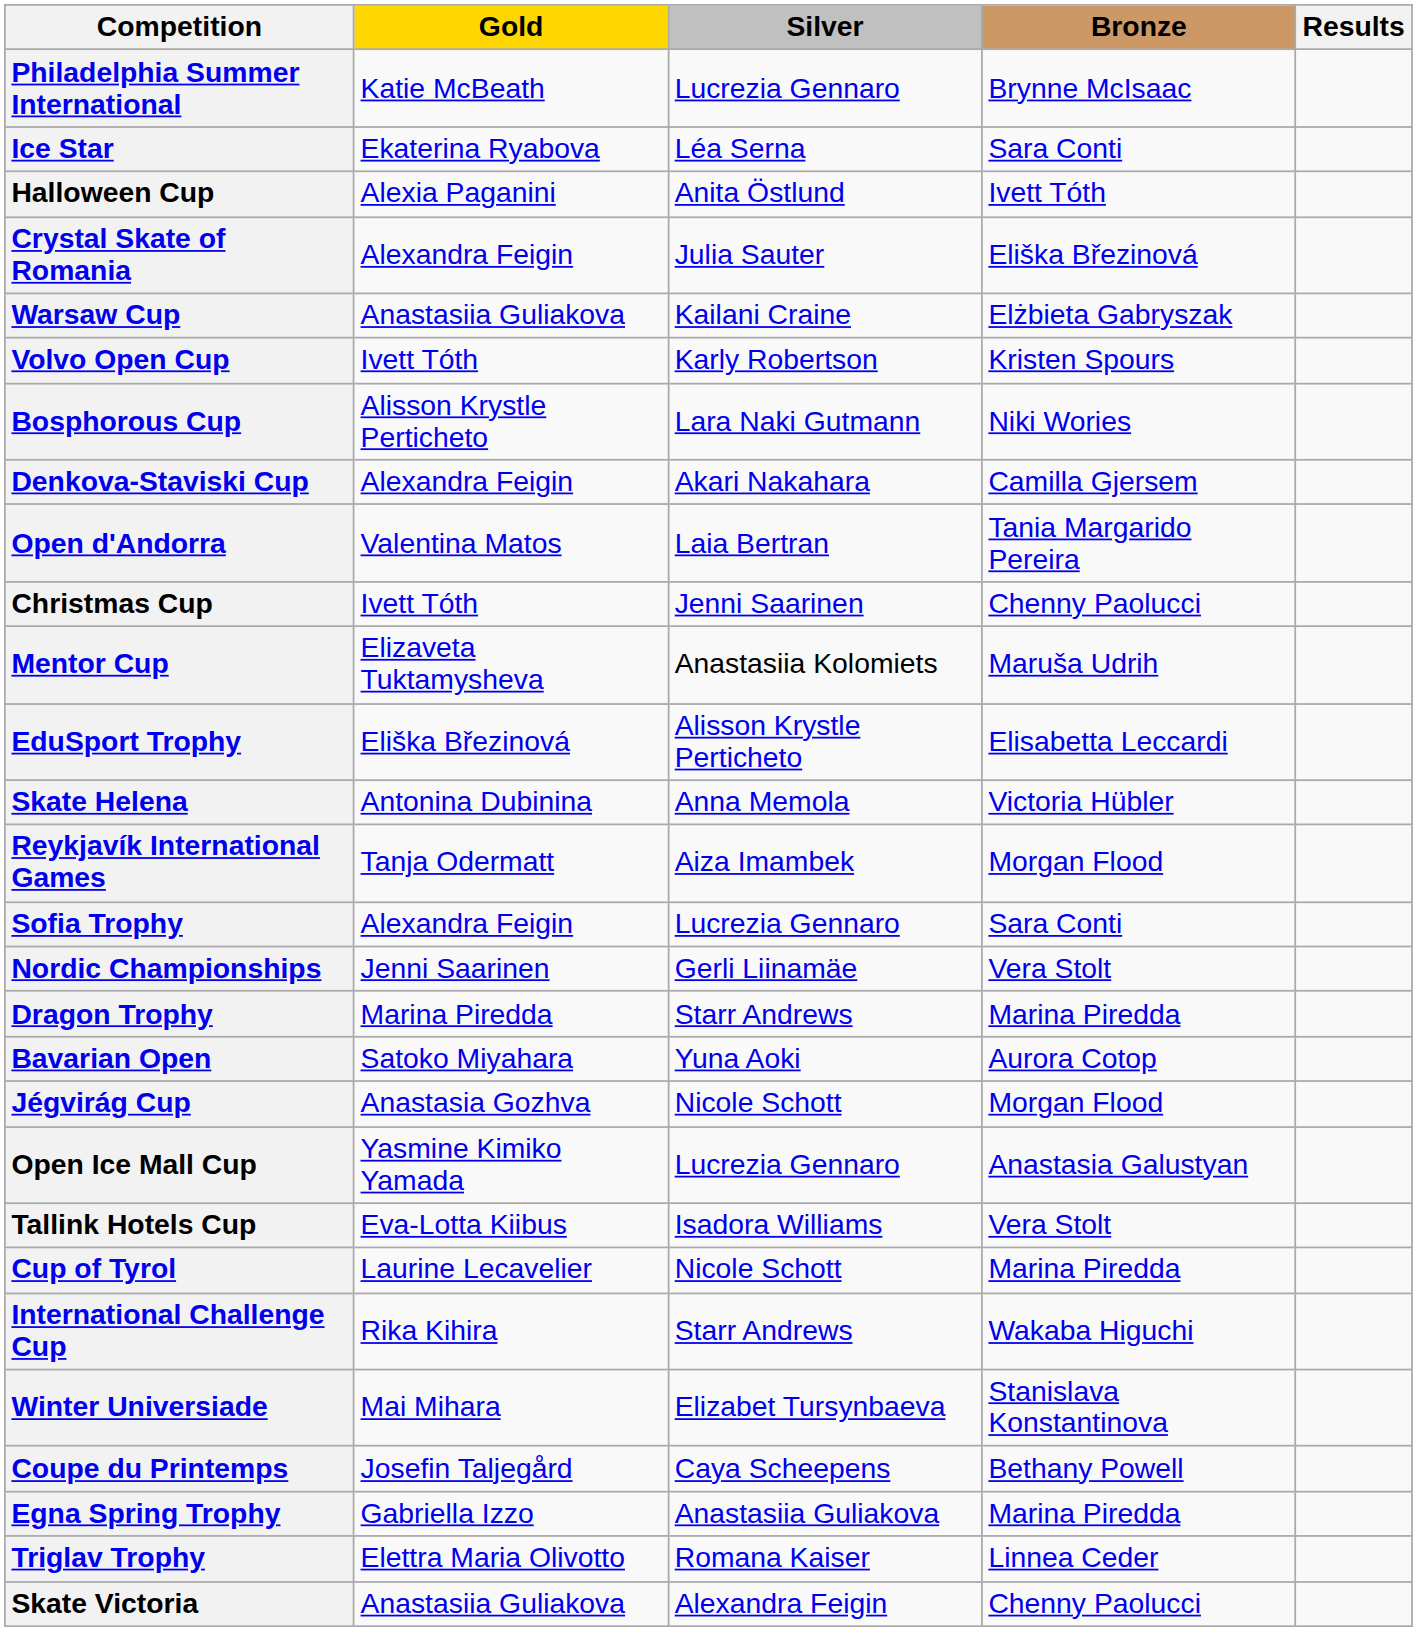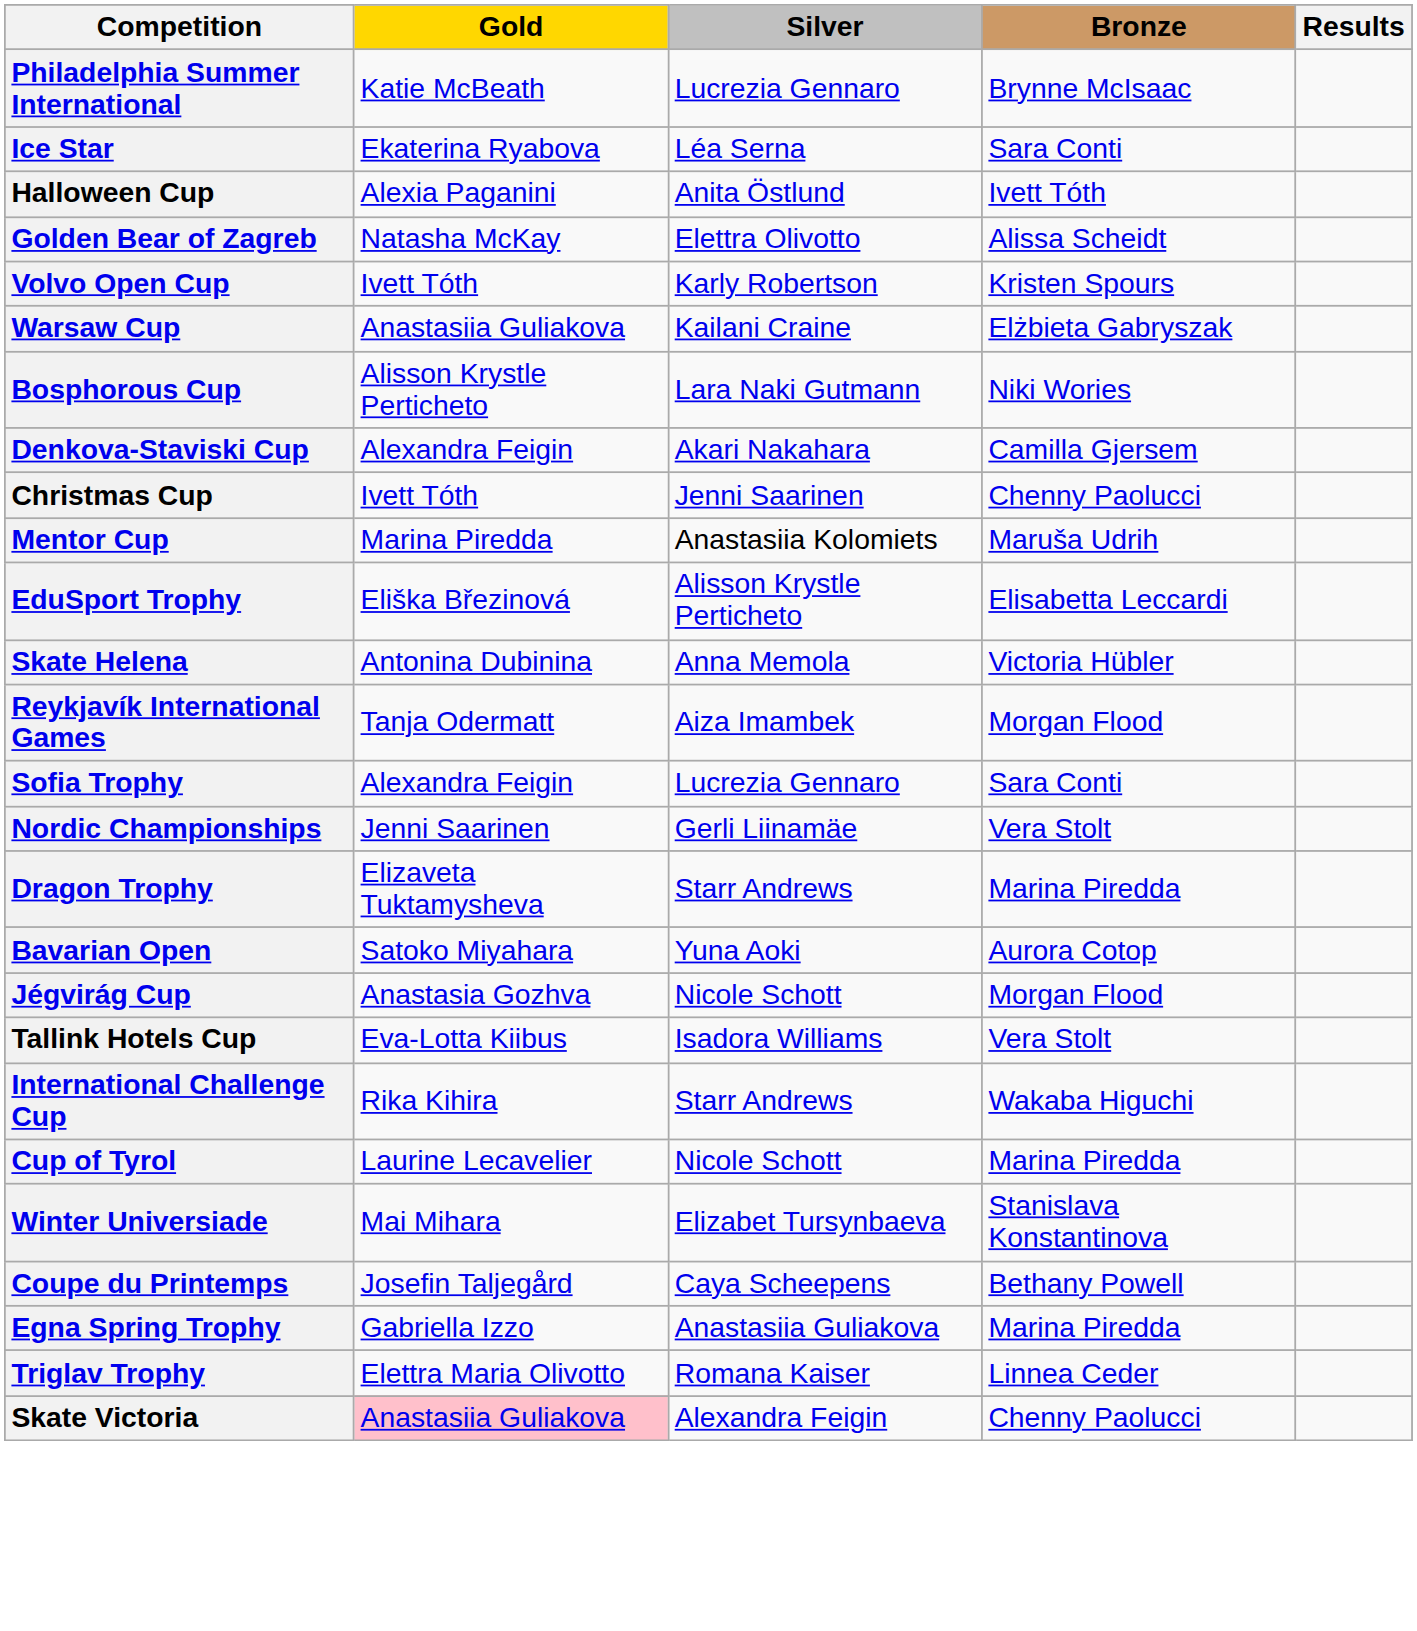- row: (118, 254)
+ row: (164, 238)
rows swapped: (121, 360) <-> (96, 315)
- row: (119, 542)
(452, 664) Elizaveta Tuktamysheva -> (457, 539) Marina Piredda
(457, 1013) Marina Piredda -> (452, 888) Elizaveta Tuktamysheva
- row: (134, 1164)
rows swapped: (168, 1330) <-> (94, 1269)
(493, 1603) no background -> (493, 1417) pink background
